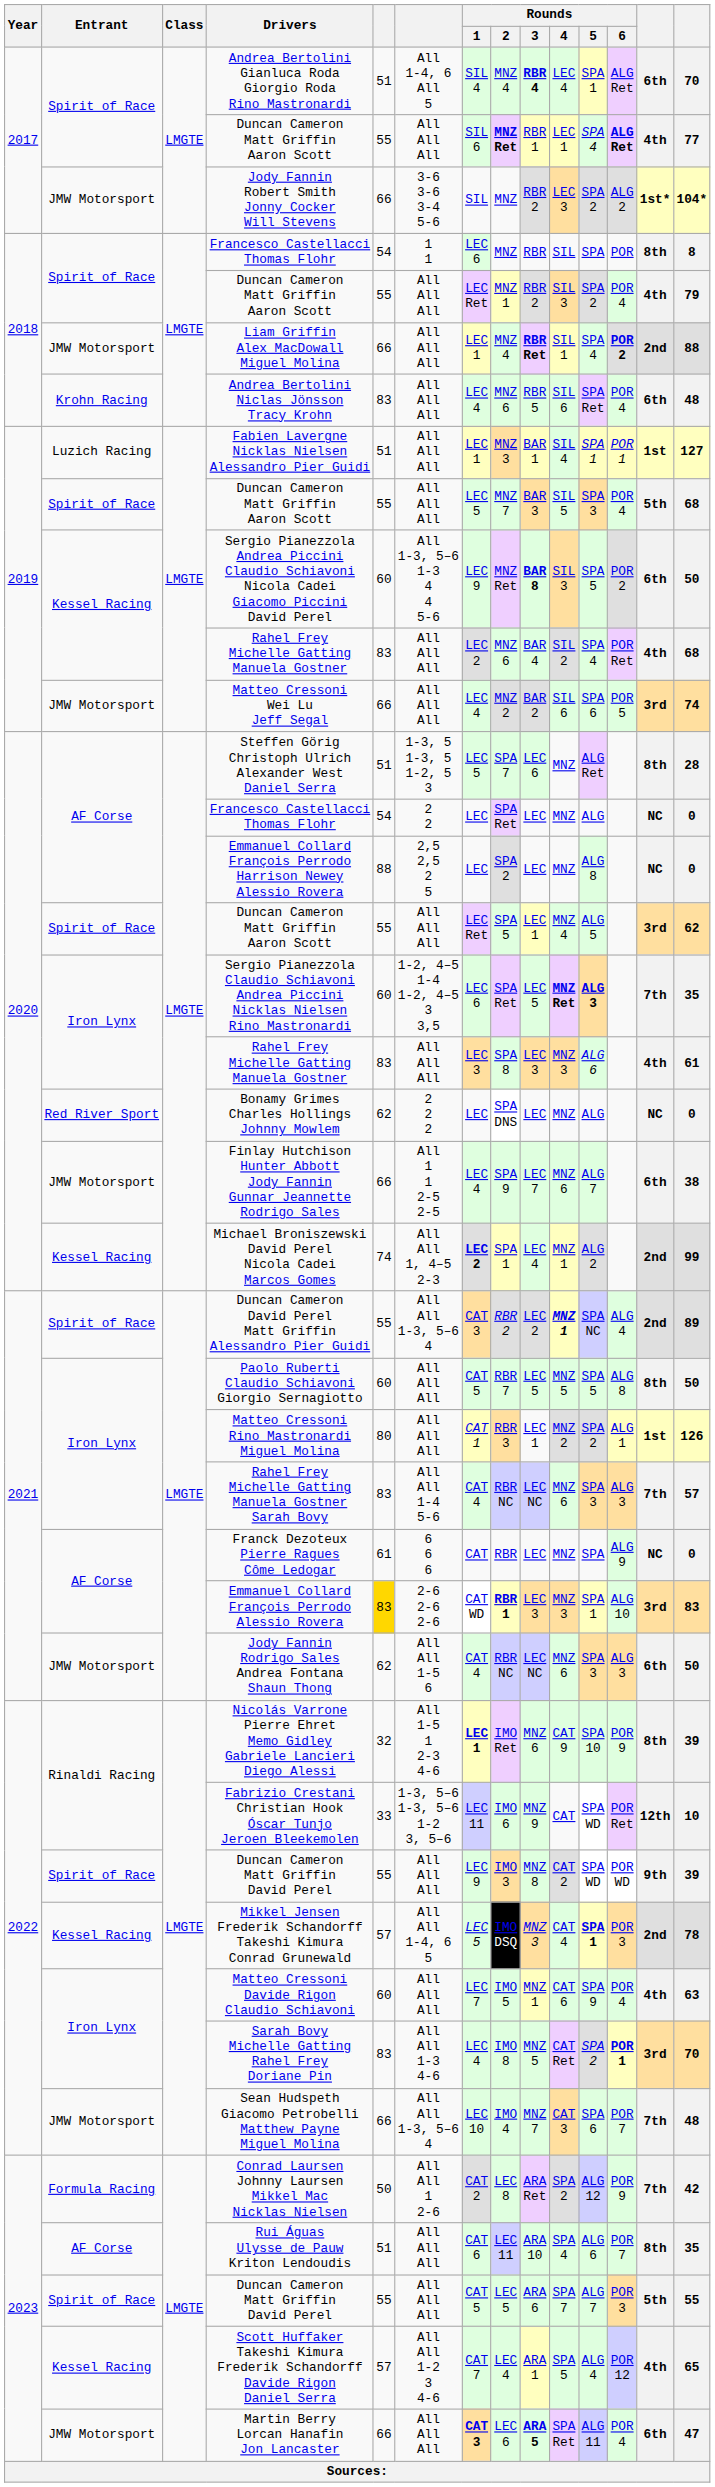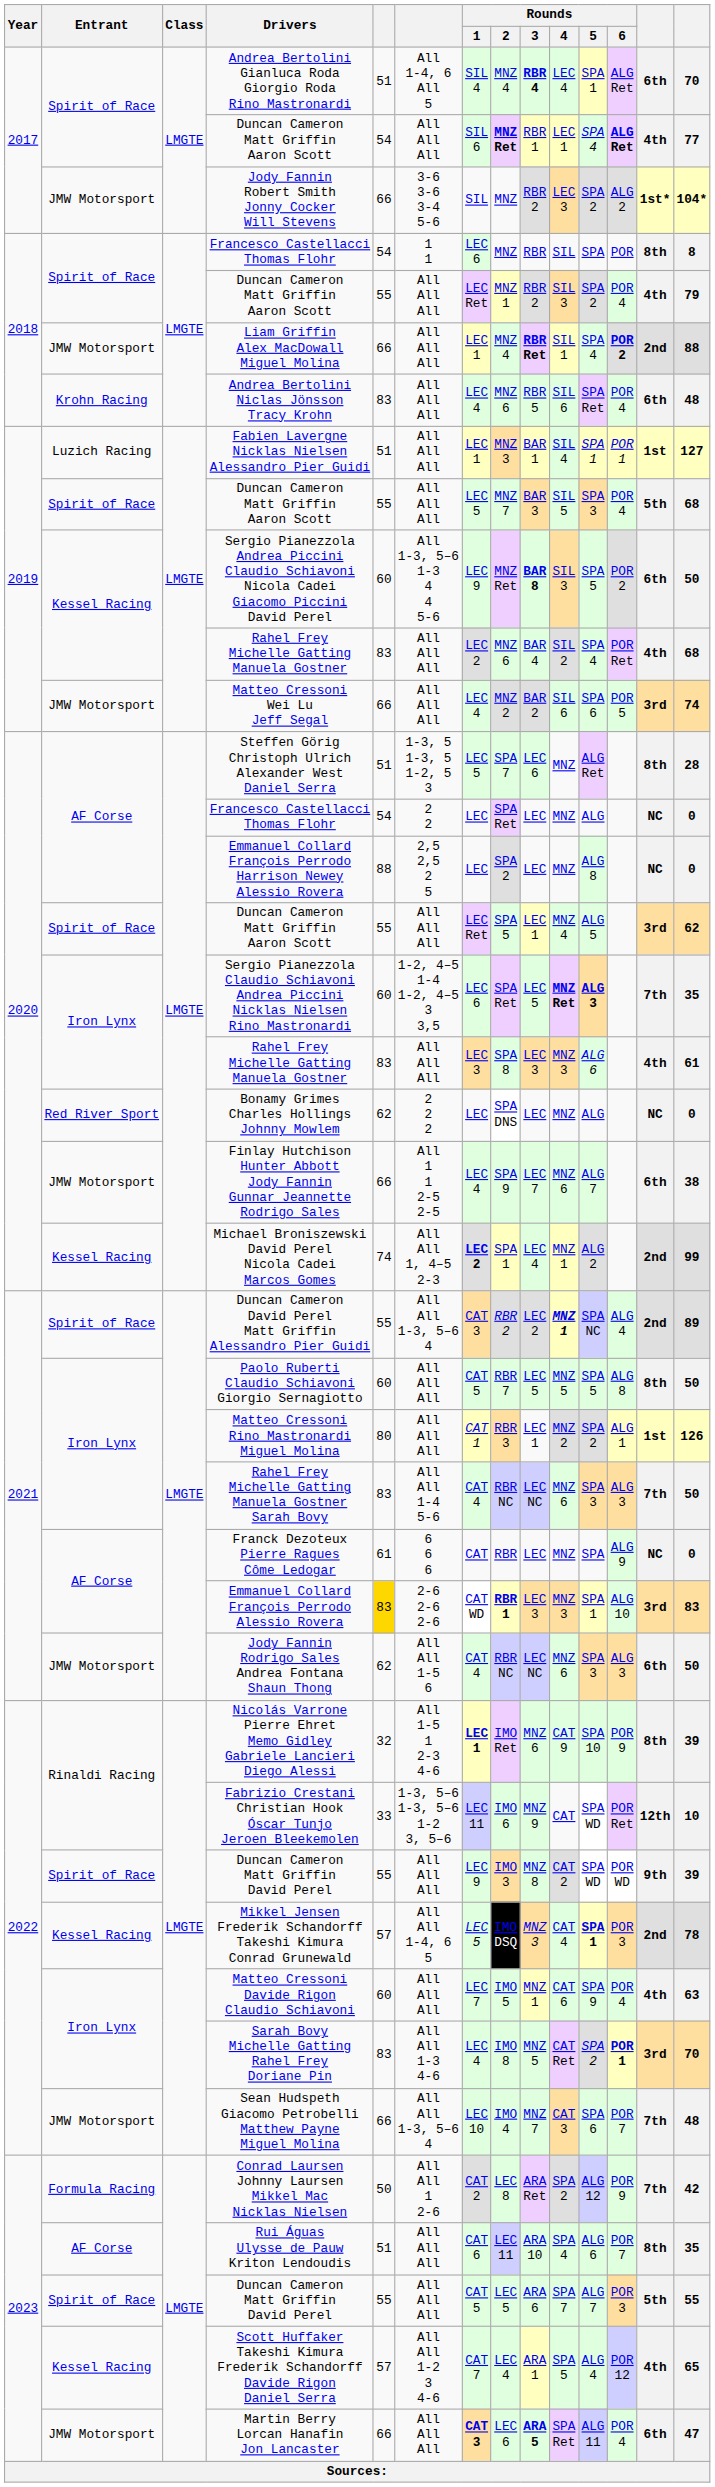(384, 140) 55 -> (384, 140) 54
(692, 1495) 57 -> (692, 1495) 50
